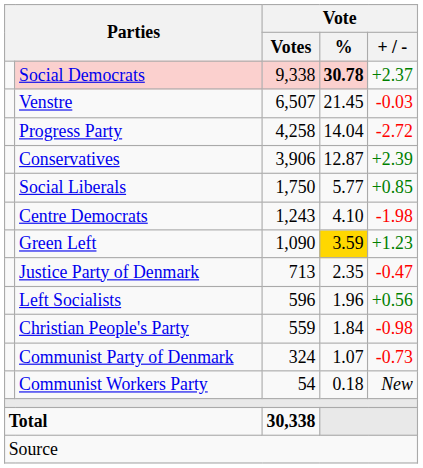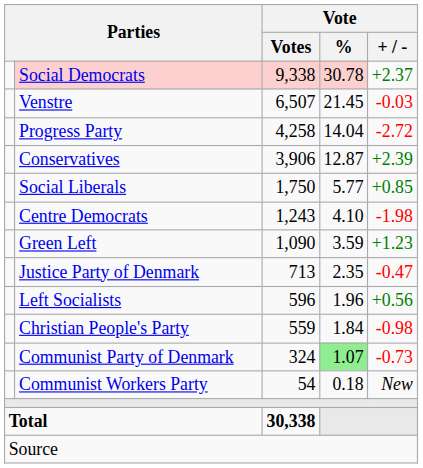(344, 74) bold -> (344, 74) normal
(348, 243) gold background -> (348, 243) no background
(348, 356) no background -> (348, 356) lightgreen background
